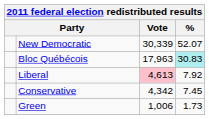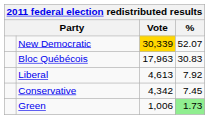(158, 43) no background -> (158, 43) gold background
(190, 59) paleturquoise background -> (190, 59) no background
(161, 75) pink background -> (161, 75) no background
(193, 106) no background -> (193, 106) lightgreen background
